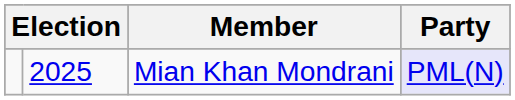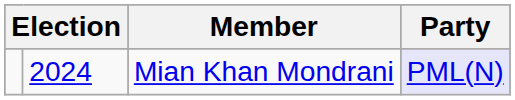(61, 71) 2025 -> (61, 71) 2024
